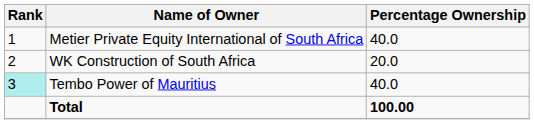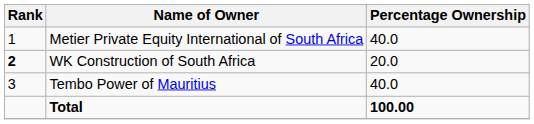(12, 61) normal -> (12, 61) bold
(12, 84) paleturquoise background -> (12, 84) no background
